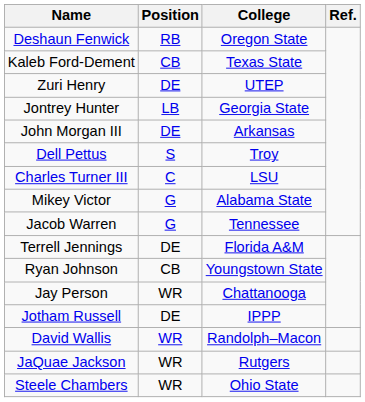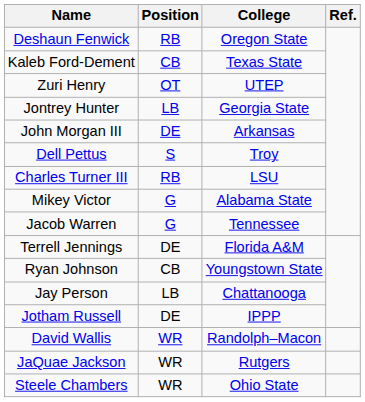(170, 85) DE -> (170, 85) OT
(170, 177) C -> (170, 177) RB
(170, 293) WR -> (170, 293) LB
